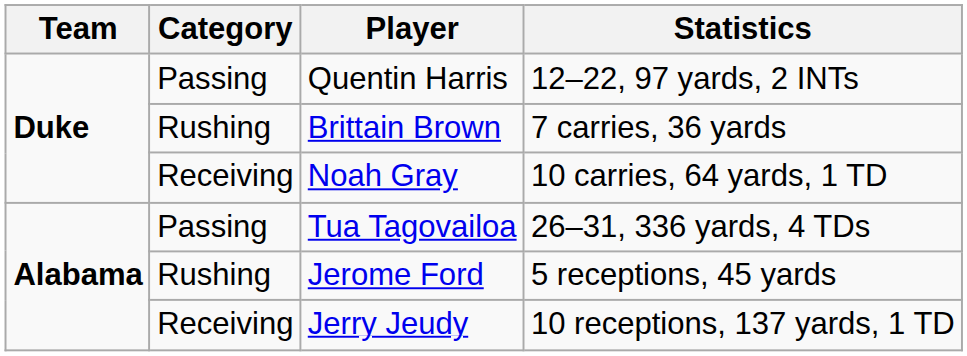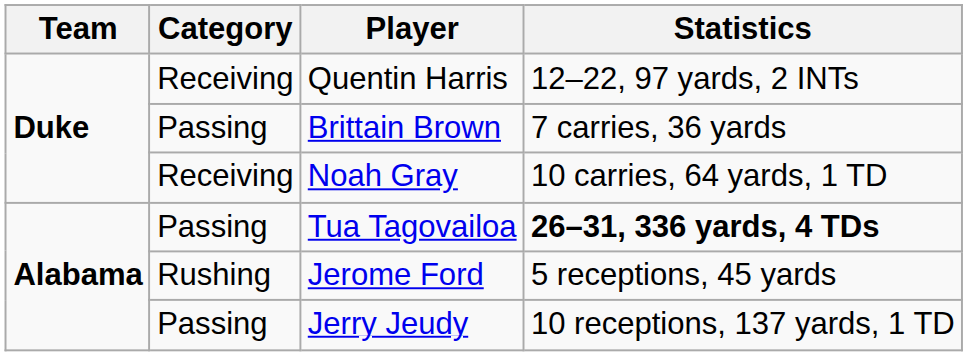(212, 78) Passing -> (225, 78) Receiving
(214, 127) Rushing -> (212, 127) Passing
(701, 226) normal -> (705, 226) bold
(225, 324) Receiving -> (212, 324) Passing
